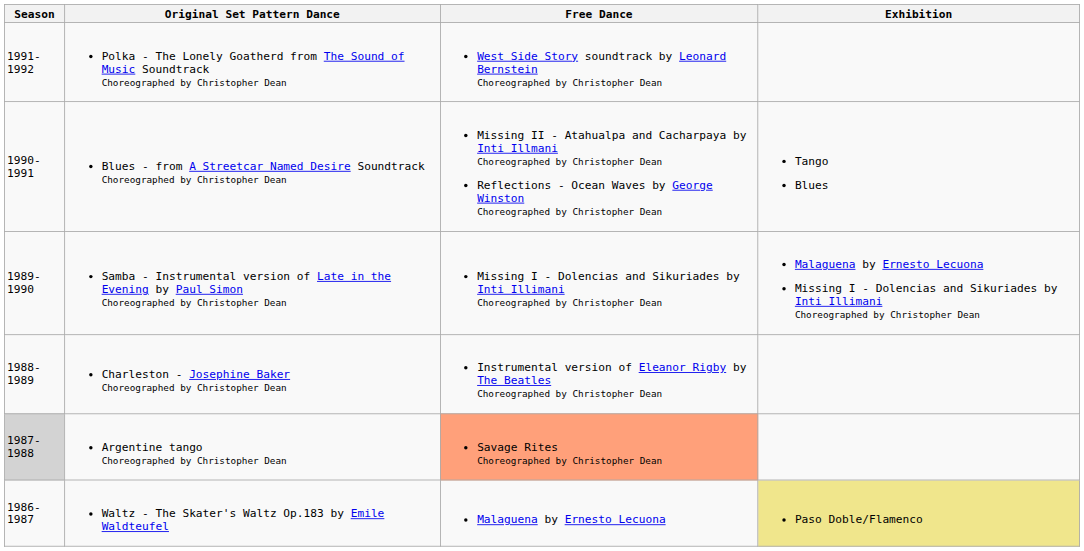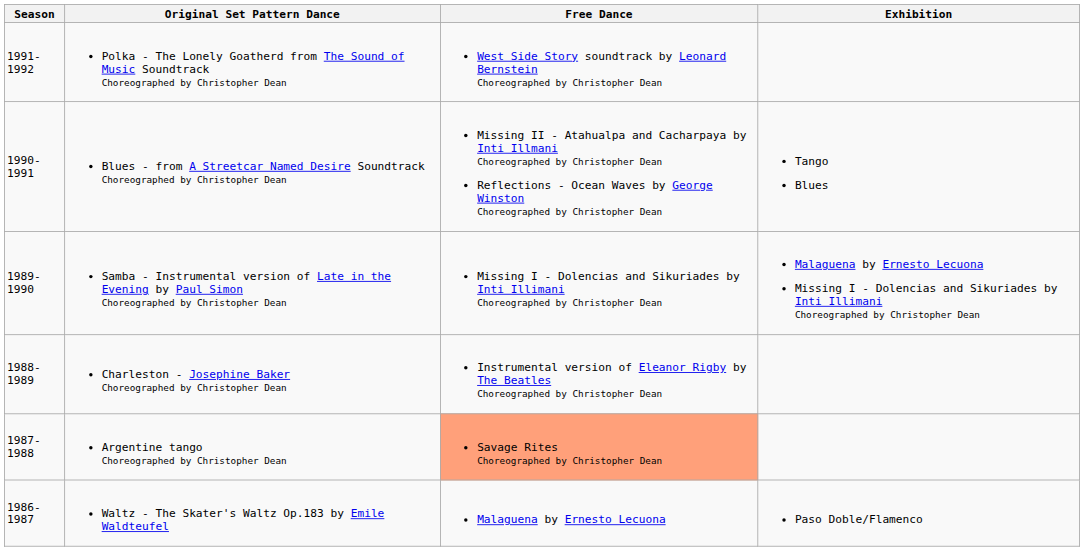(24, 447) lightgrey background -> (24, 447) no background
(919, 520) khaki background -> (919, 520) no background
